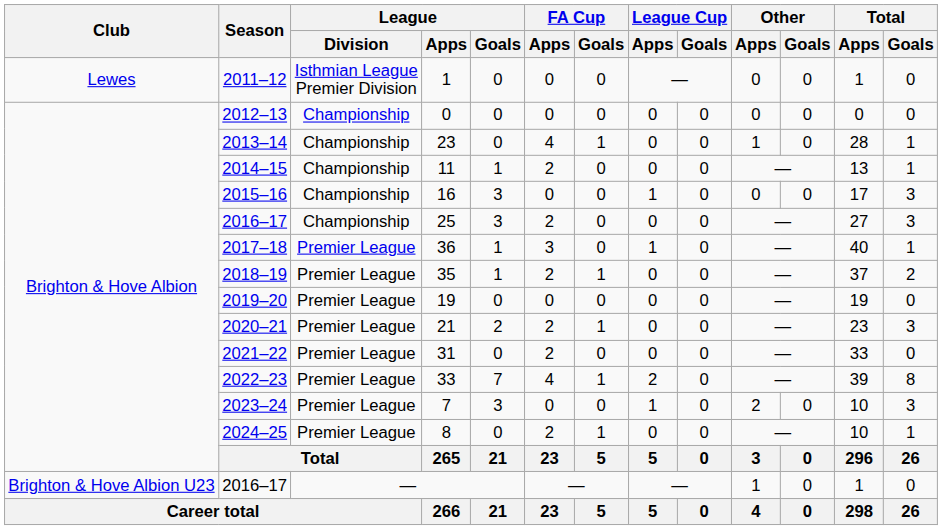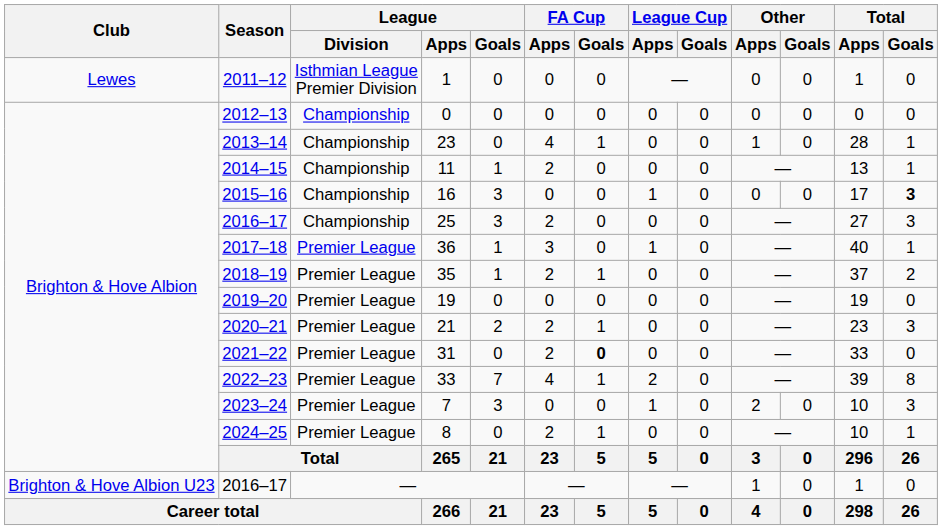(911, 194) normal -> (911, 194) bold
(601, 353) normal -> (601, 353) bold
